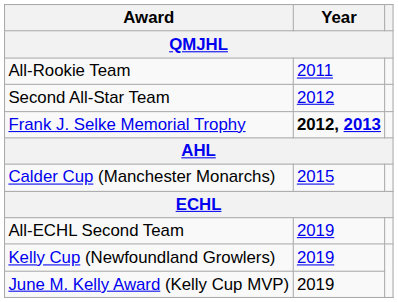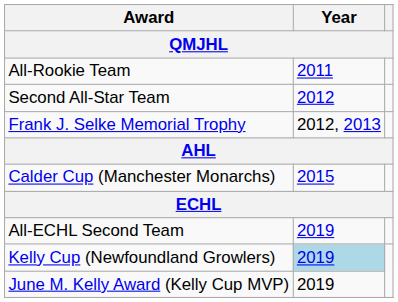(339, 124) bold -> (339, 124) normal
(316, 257) no background -> (316, 257) lightblue background
